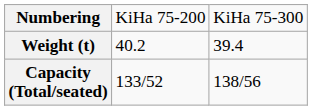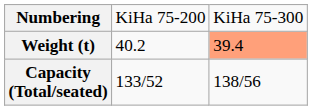(228, 45) no background -> (228, 45) lightsalmon background
